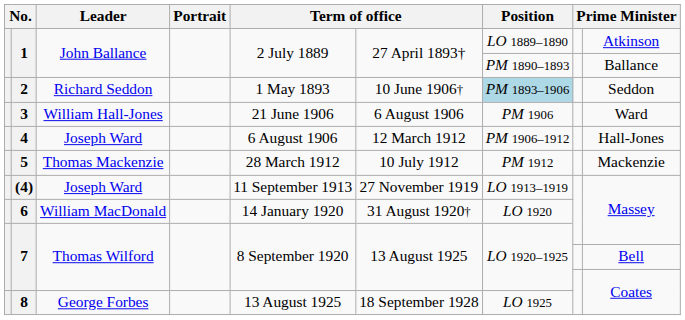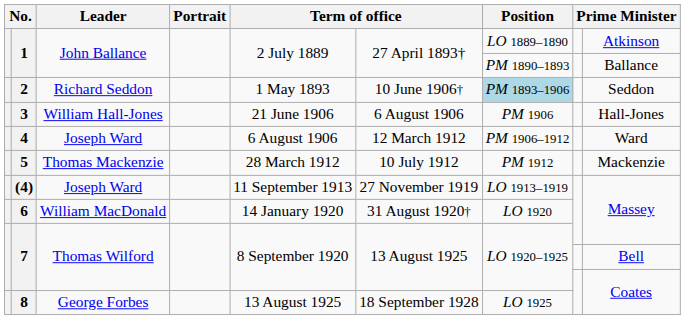(631, 114) Ward -> (631, 114) Hall-Jones
(631, 138) Hall-Jones -> (631, 138) Ward
